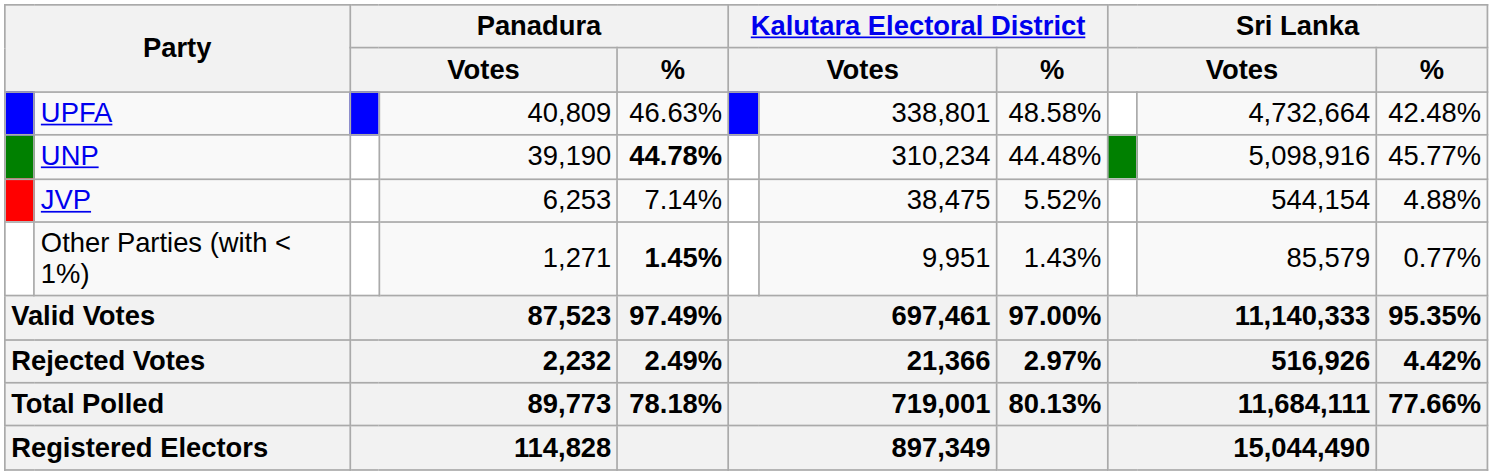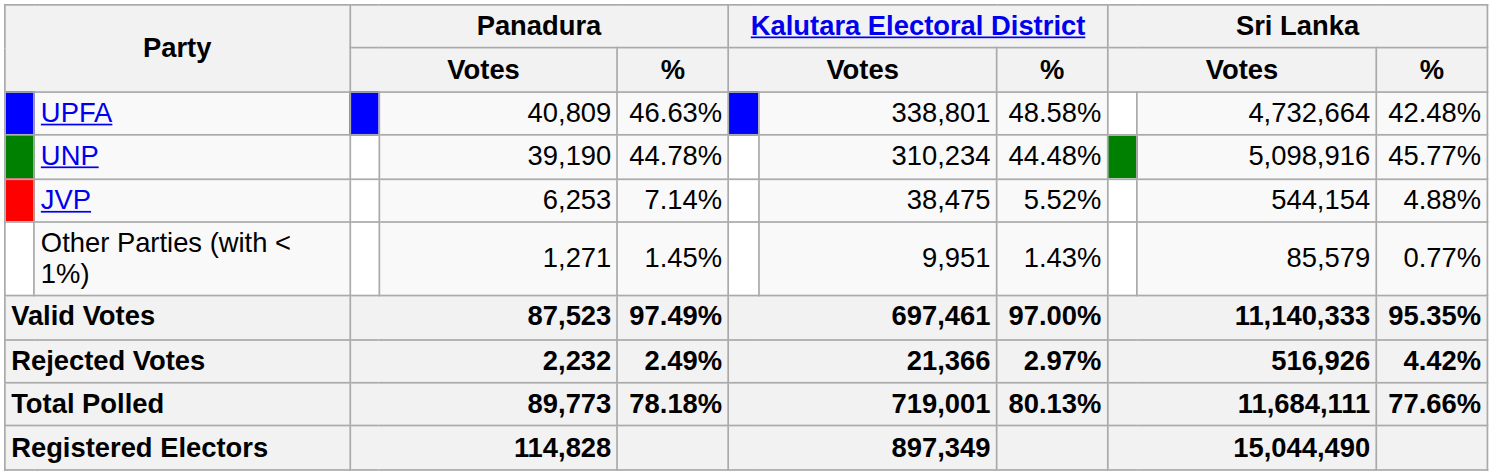(676, 156) bold -> (676, 156) normal
(683, 258) bold -> (683, 258) normal
